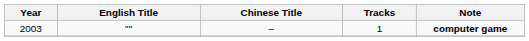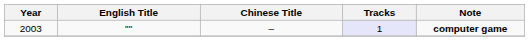(379, 28) no background -> (379, 28) lavender background
